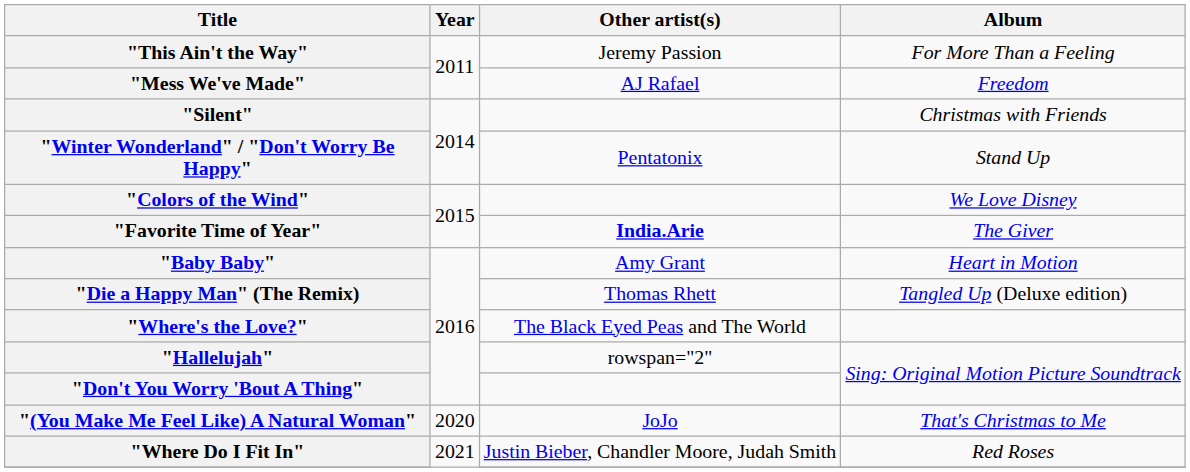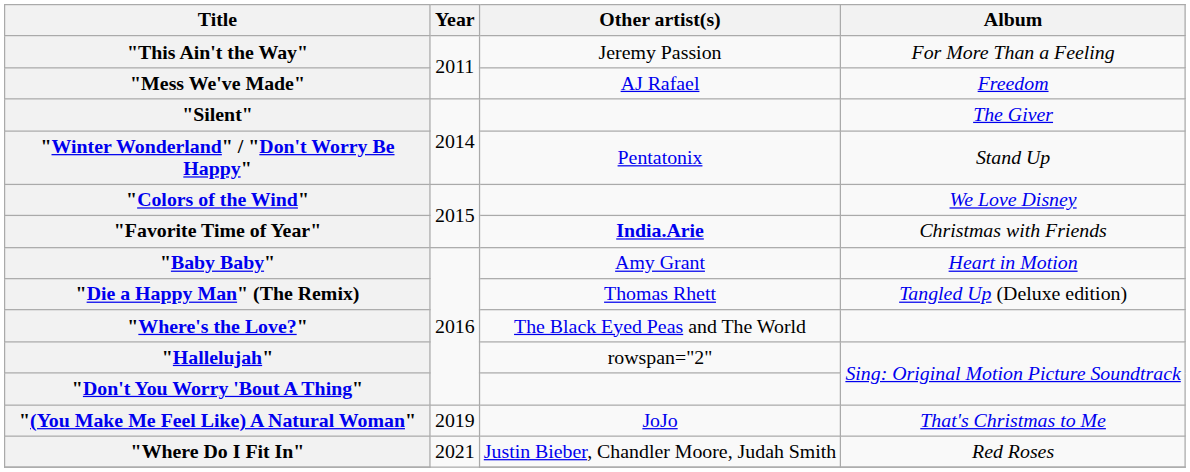(1013, 114) Christmas with Friends -> (1013, 114) The Giver
(1013, 231) The Giver -> (1013, 231) Christmas with Friends
(455, 420) 2020 -> (455, 420) 2019
